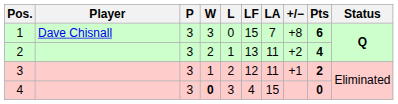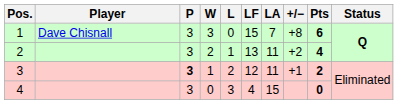(190, 71) normal -> (190, 71) bold
(210, 90) bold -> (210, 90) normal
